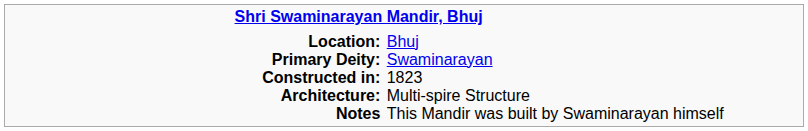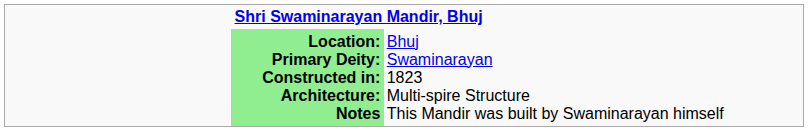(321, 77) no background -> (321, 77) lightgreen background
